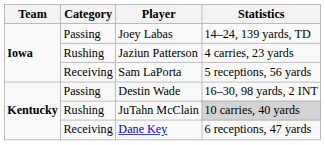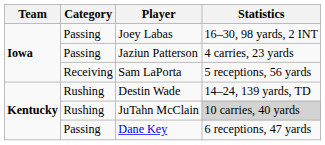(258, 33) 14–24, 139 yards, TD -> (261, 33) 16–30, 98 yards, 2 INT
(84, 52) Rushing -> (82, 52) Passing
(82, 91) Passing -> (84, 91) Rushing
(261, 91) 16–30, 98 yards, 2 INT -> (258, 91) 14–24, 139 yards, TD
(88, 130) Receiving -> (82, 130) Passing
